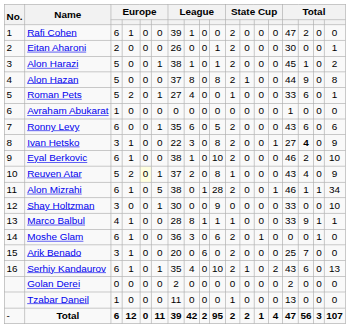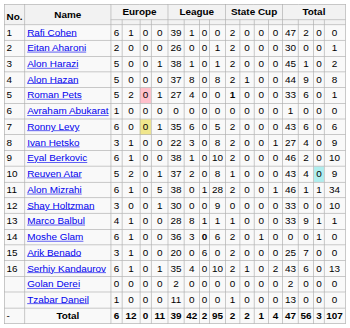(145, 95) no background -> (145, 95) pink background
(233, 95) normal -> (233, 95) bold
(145, 127) no background -> (145, 127) khaki background
(306, 142) bold -> (306, 142) normal
(145, 174) lightyellow background -> (145, 174) no background
(319, 174) no background -> (319, 174) paleturquoise background
(205, 237) normal -> (205, 237) bold
